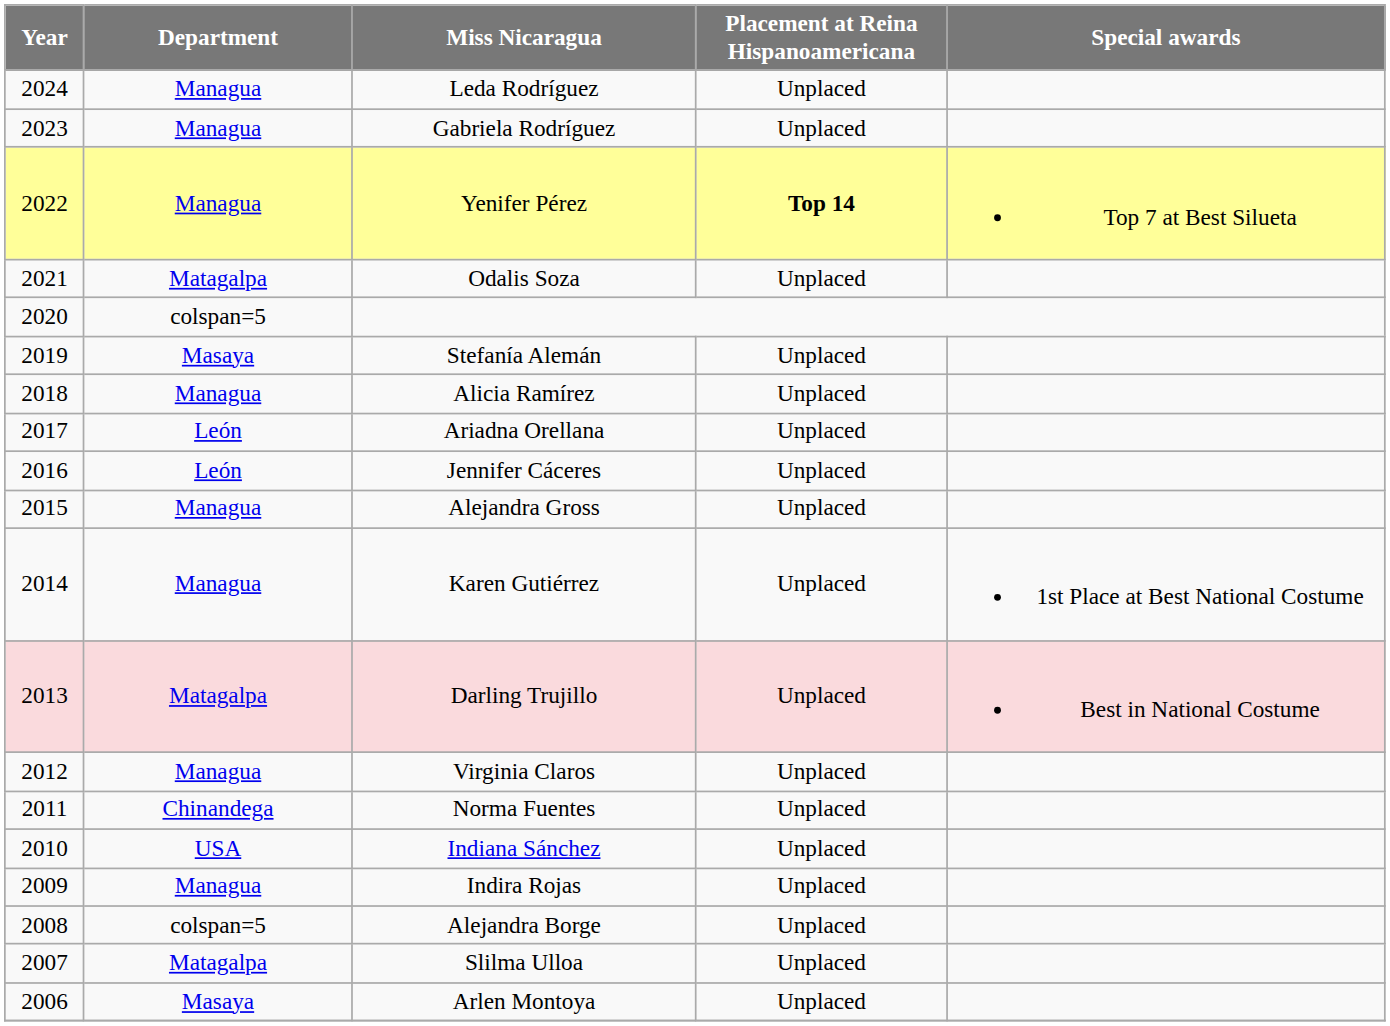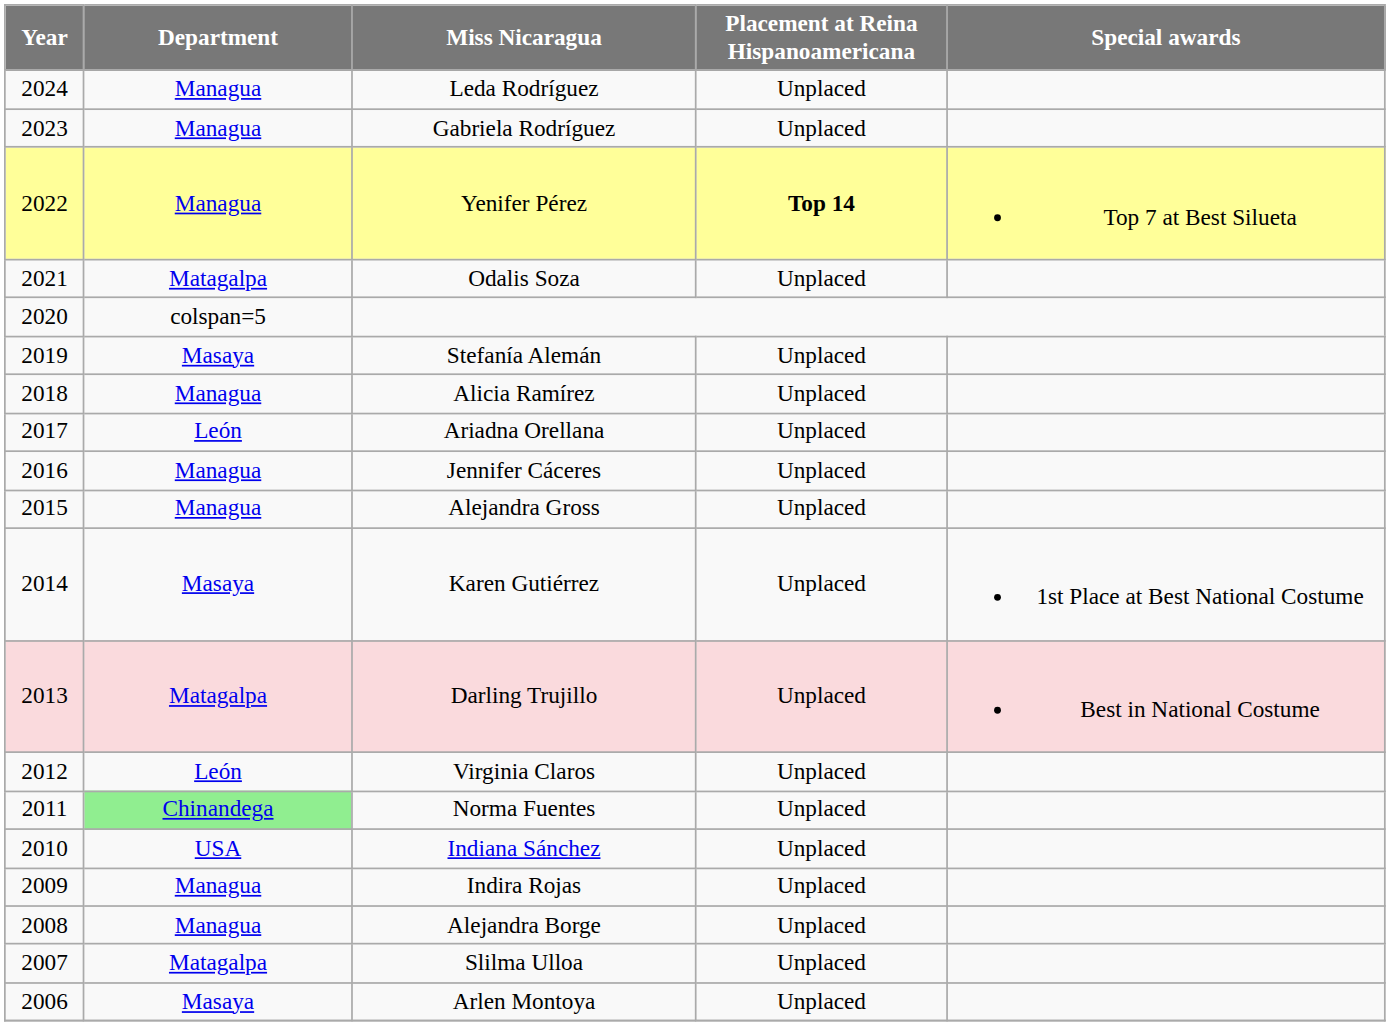(218, 469) León -> (218, 469) Managua
(218, 583) Managua -> (218, 583) Masaya
(218, 770) Managua -> (218, 770) León
(218, 809) no background -> (218, 809) lightgreen background
(218, 924) colspan=5 -> (218, 924) Managua
